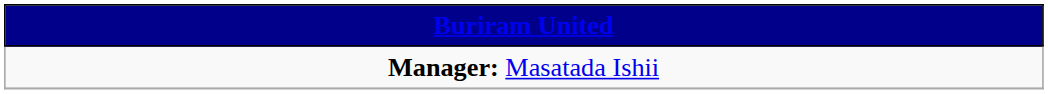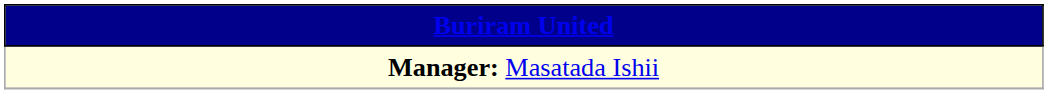(524, 66) no background -> (524, 66) lightyellow background
